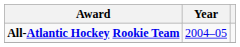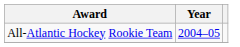(93, 33) bold -> (90, 33) normal
